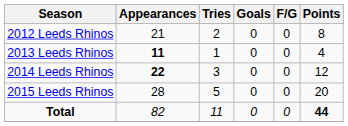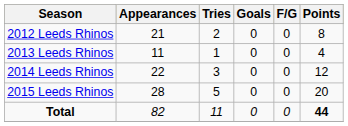(158, 53) bold -> (158, 53) normal
(158, 72) bold -> (158, 72) normal
